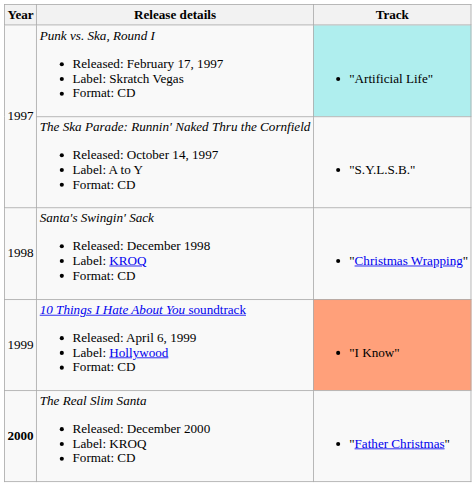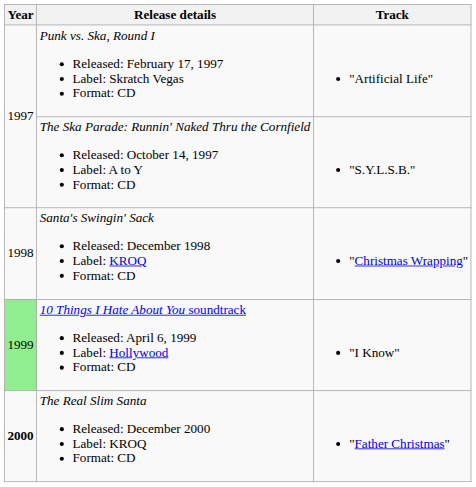(392, 78) paleturquoise background -> (392, 78) no background
(21, 344) no background -> (21, 344) lightgreen background
(392, 352) lightsalmon background -> (392, 352) no background
